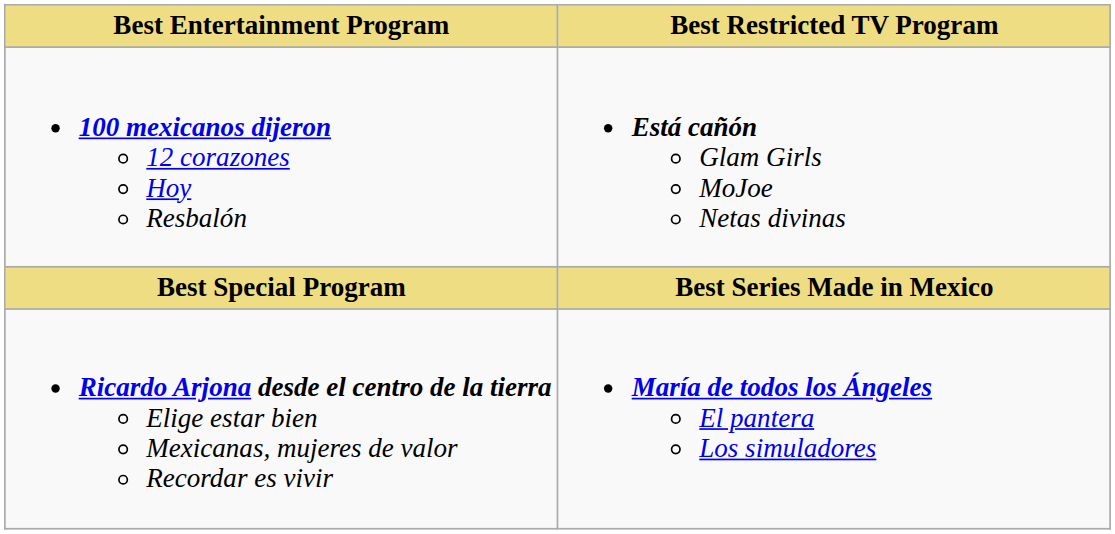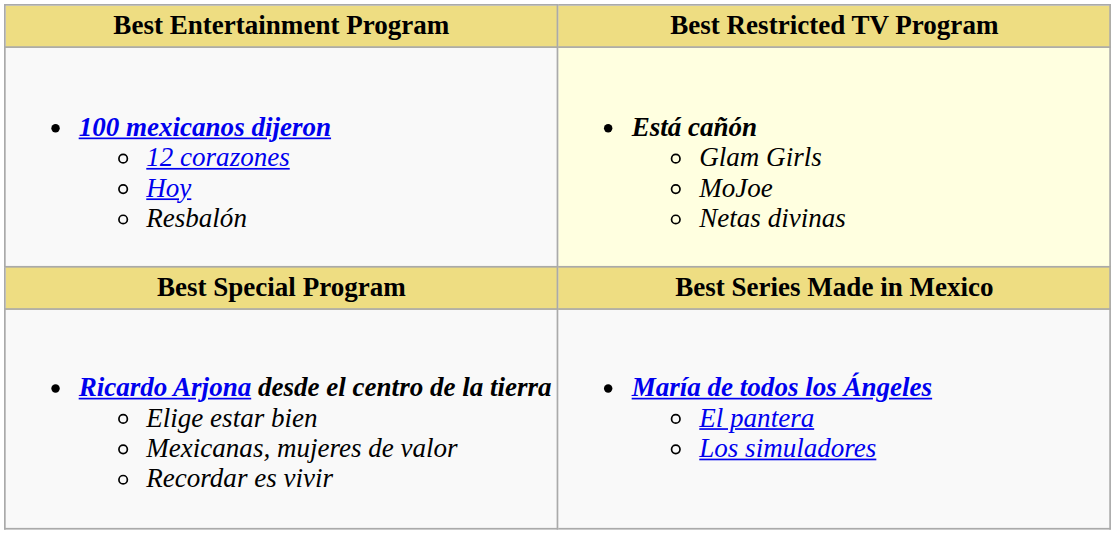(834, 172) no background -> (834, 172) lightyellow background
